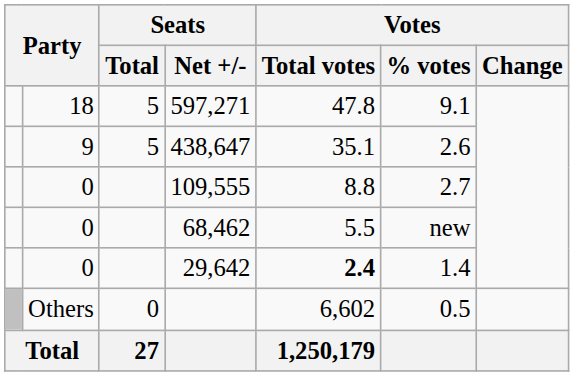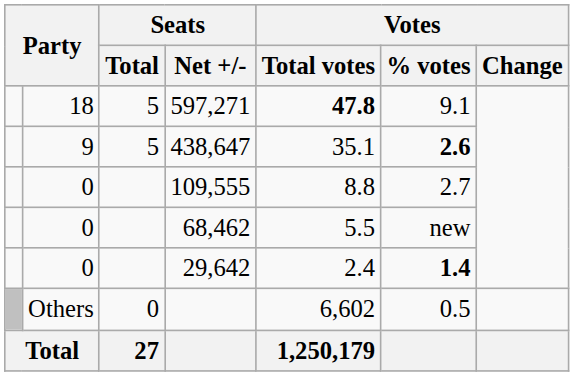(354, 106) normal -> (354, 106) bold
(455, 146) normal -> (455, 146) bold
(360, 268) bold -> (360, 268) normal
(455, 268) normal -> (455, 268) bold
